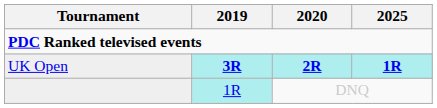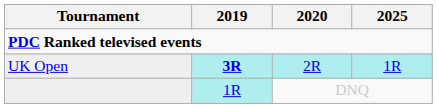(312, 66) bold -> (312, 66) normal
(392, 66) bold -> (392, 66) normal
